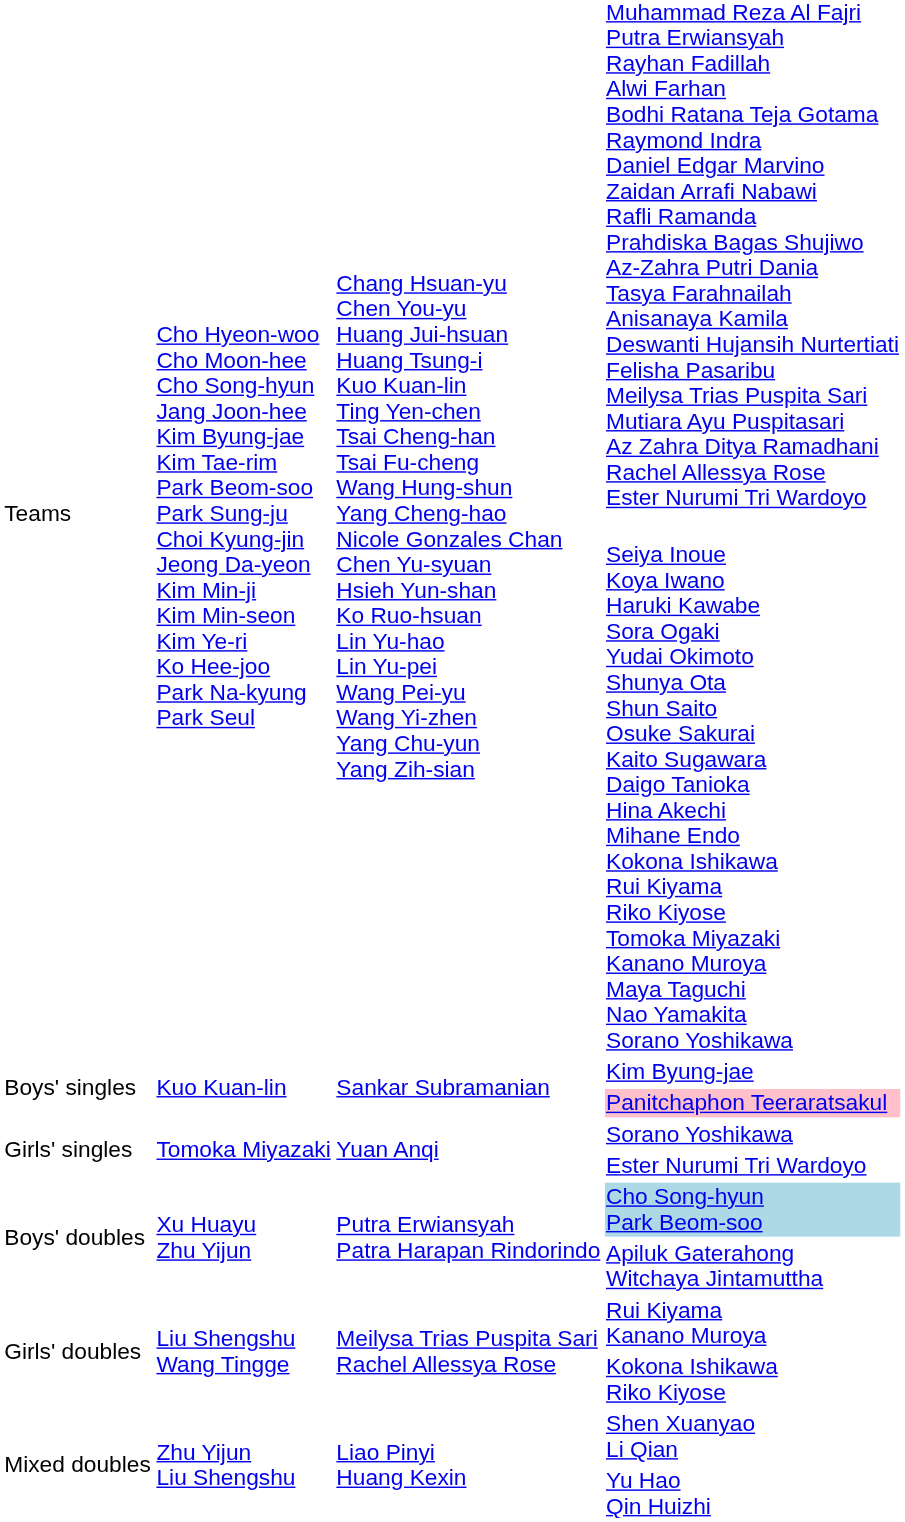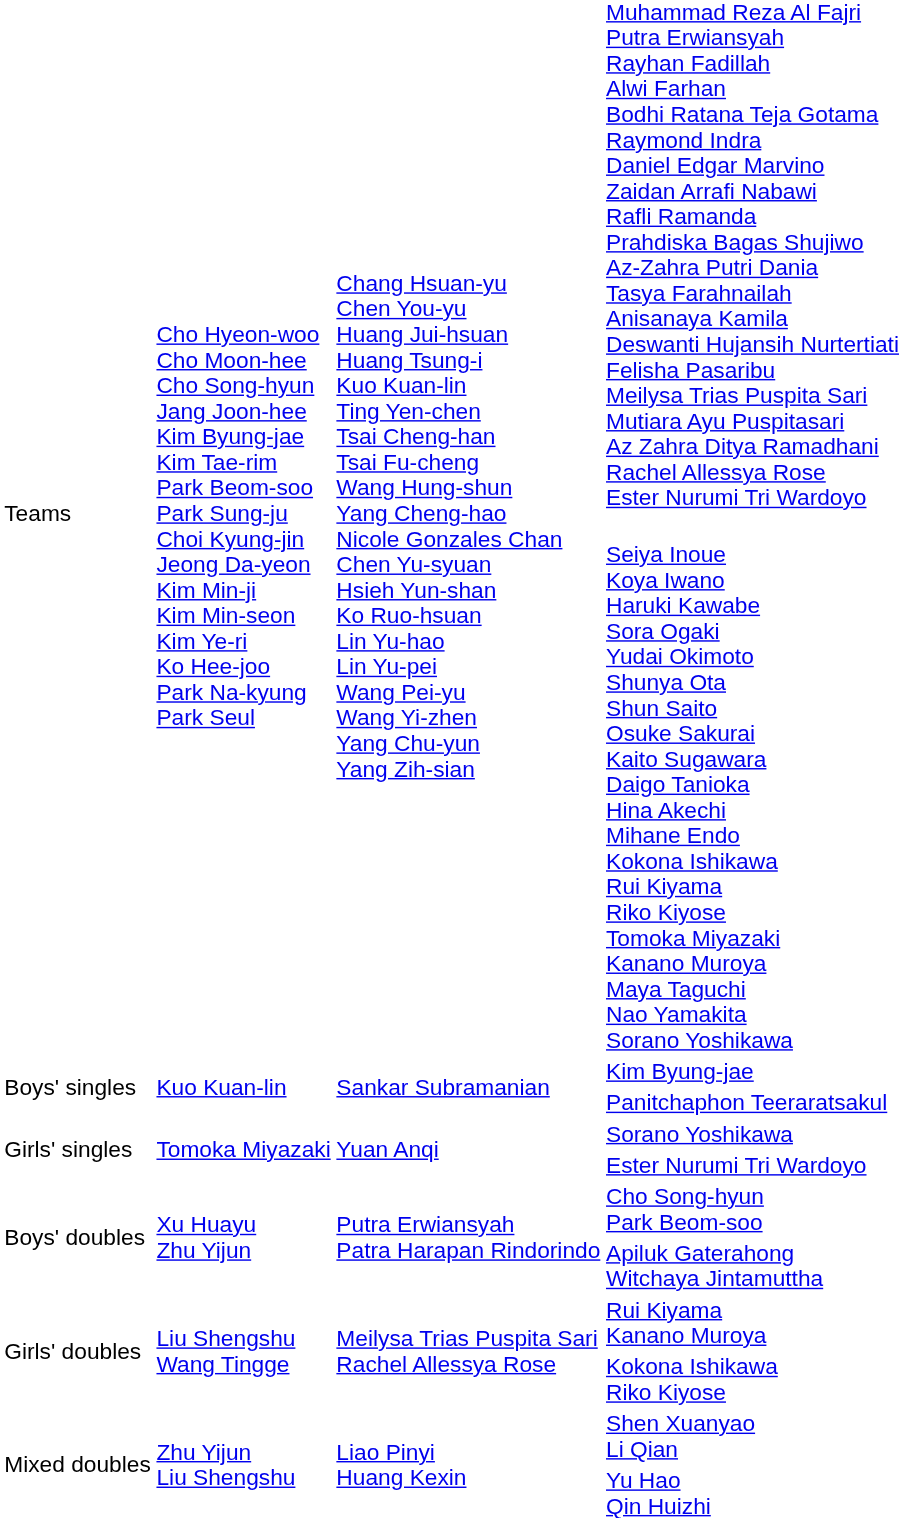(747, 1102) pink background -> (747, 1102) no background
(685, 1209) lightblue background -> (685, 1209) no background
